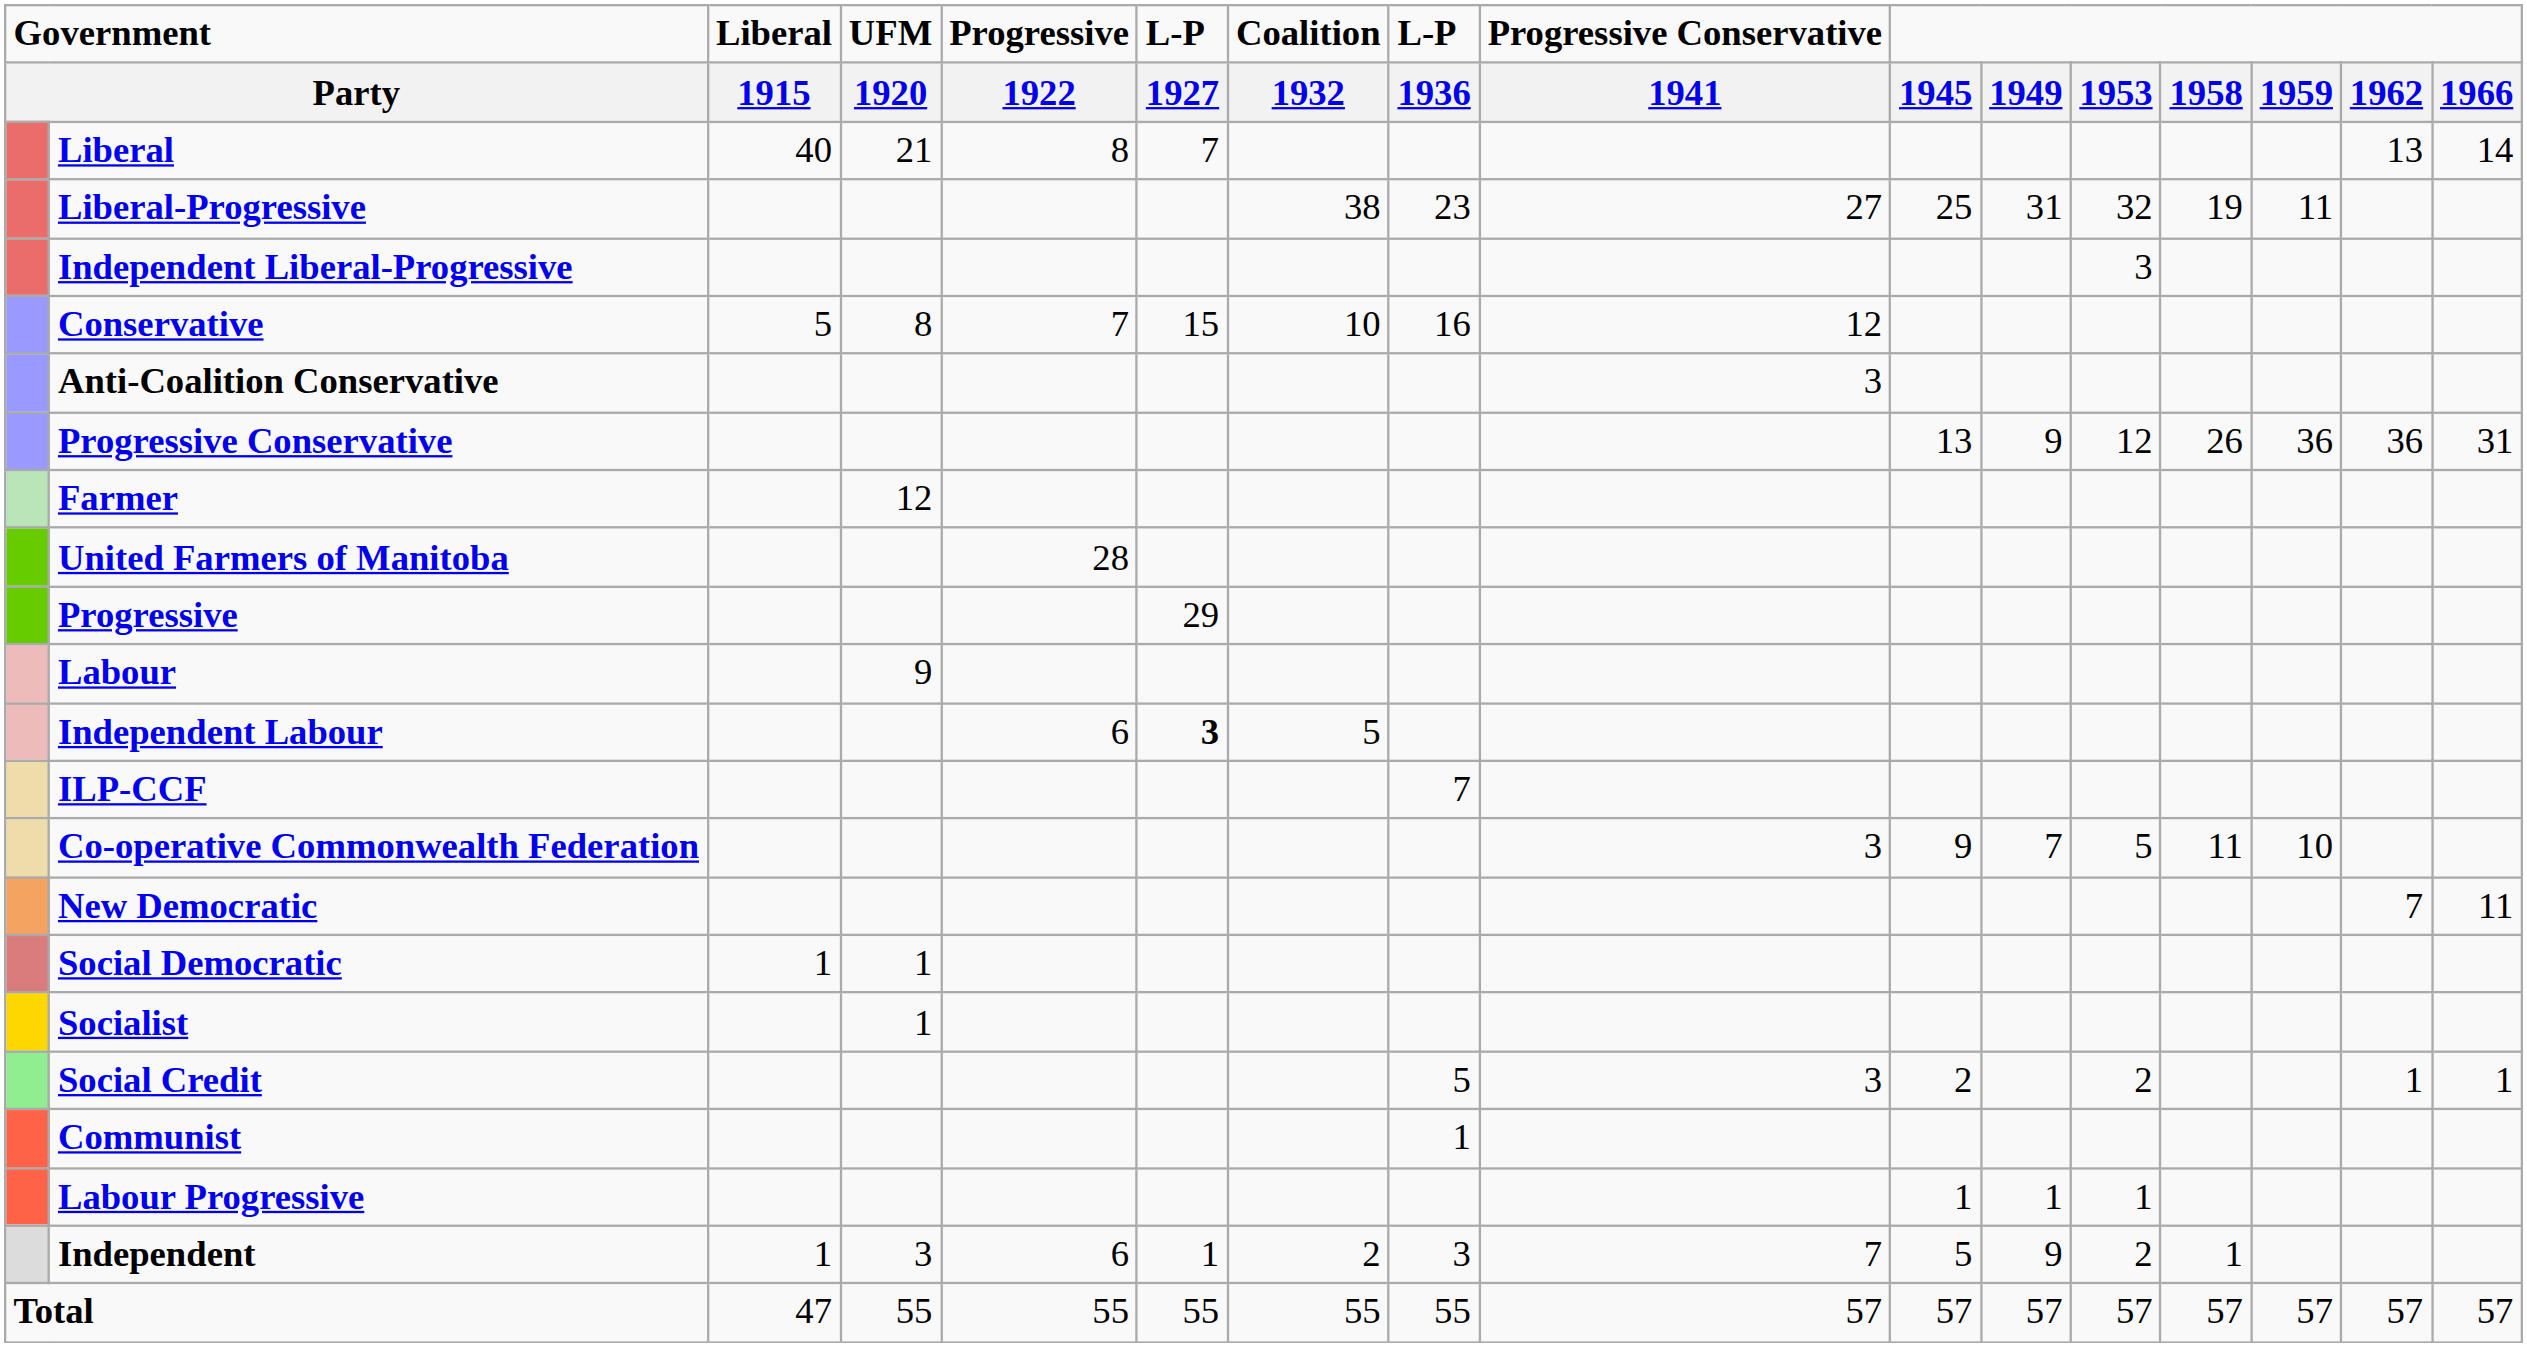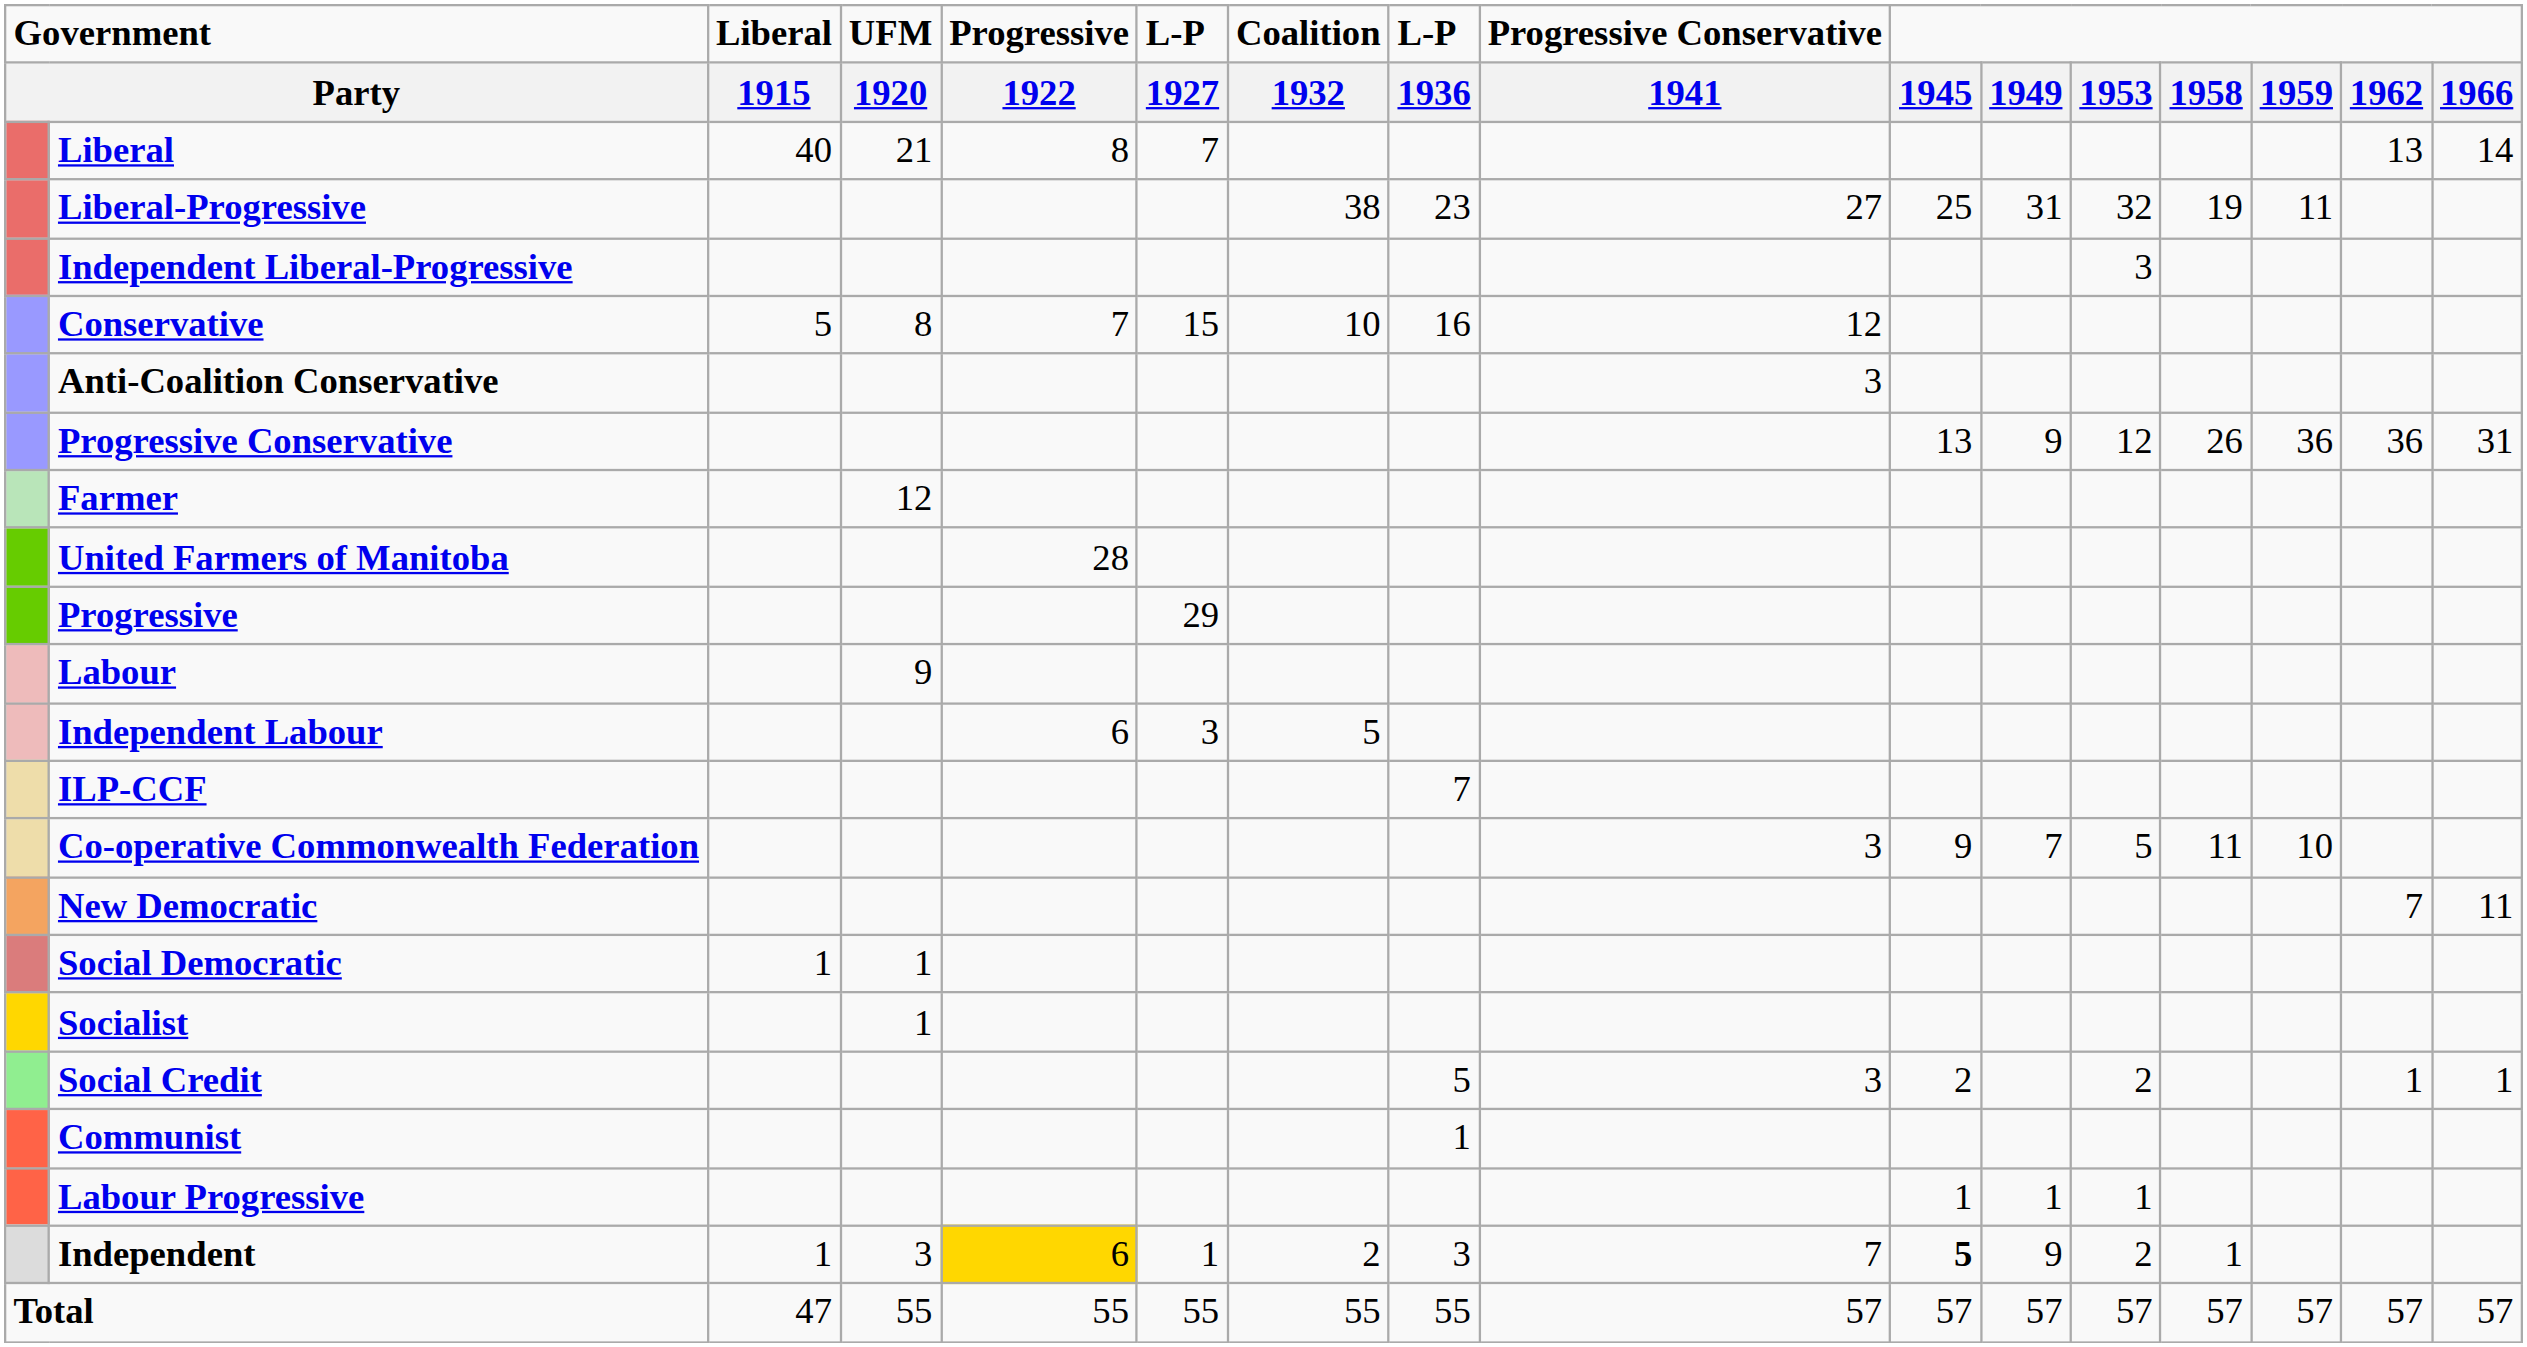(1210, 730) bold -> (1210, 730) normal
(1120, 1253) no background -> (1120, 1253) gold background
(1963, 1253) normal -> (1963, 1253) bold
